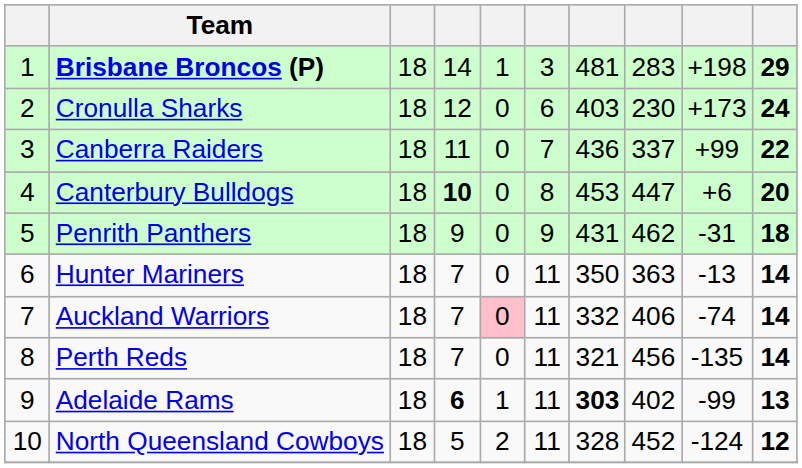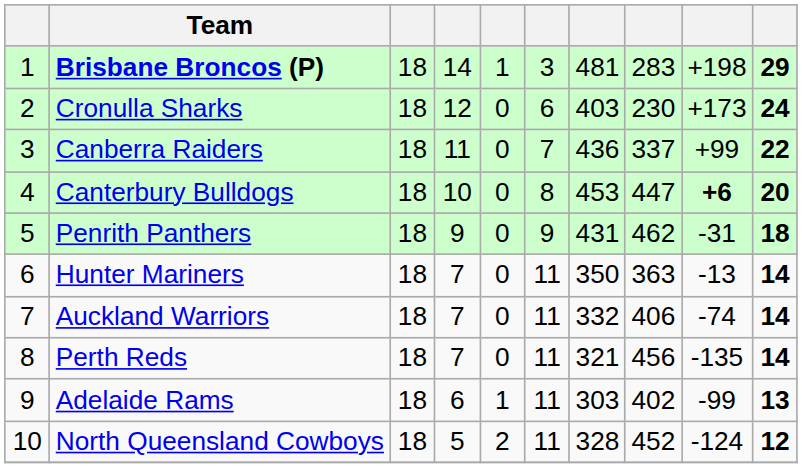(457, 191) bold -> (457, 191) normal
(717, 191) normal -> (717, 191) bold
(502, 316) pink background -> (502, 316) no background
(457, 399) bold -> (457, 399) normal
(598, 399) bold -> (598, 399) normal
